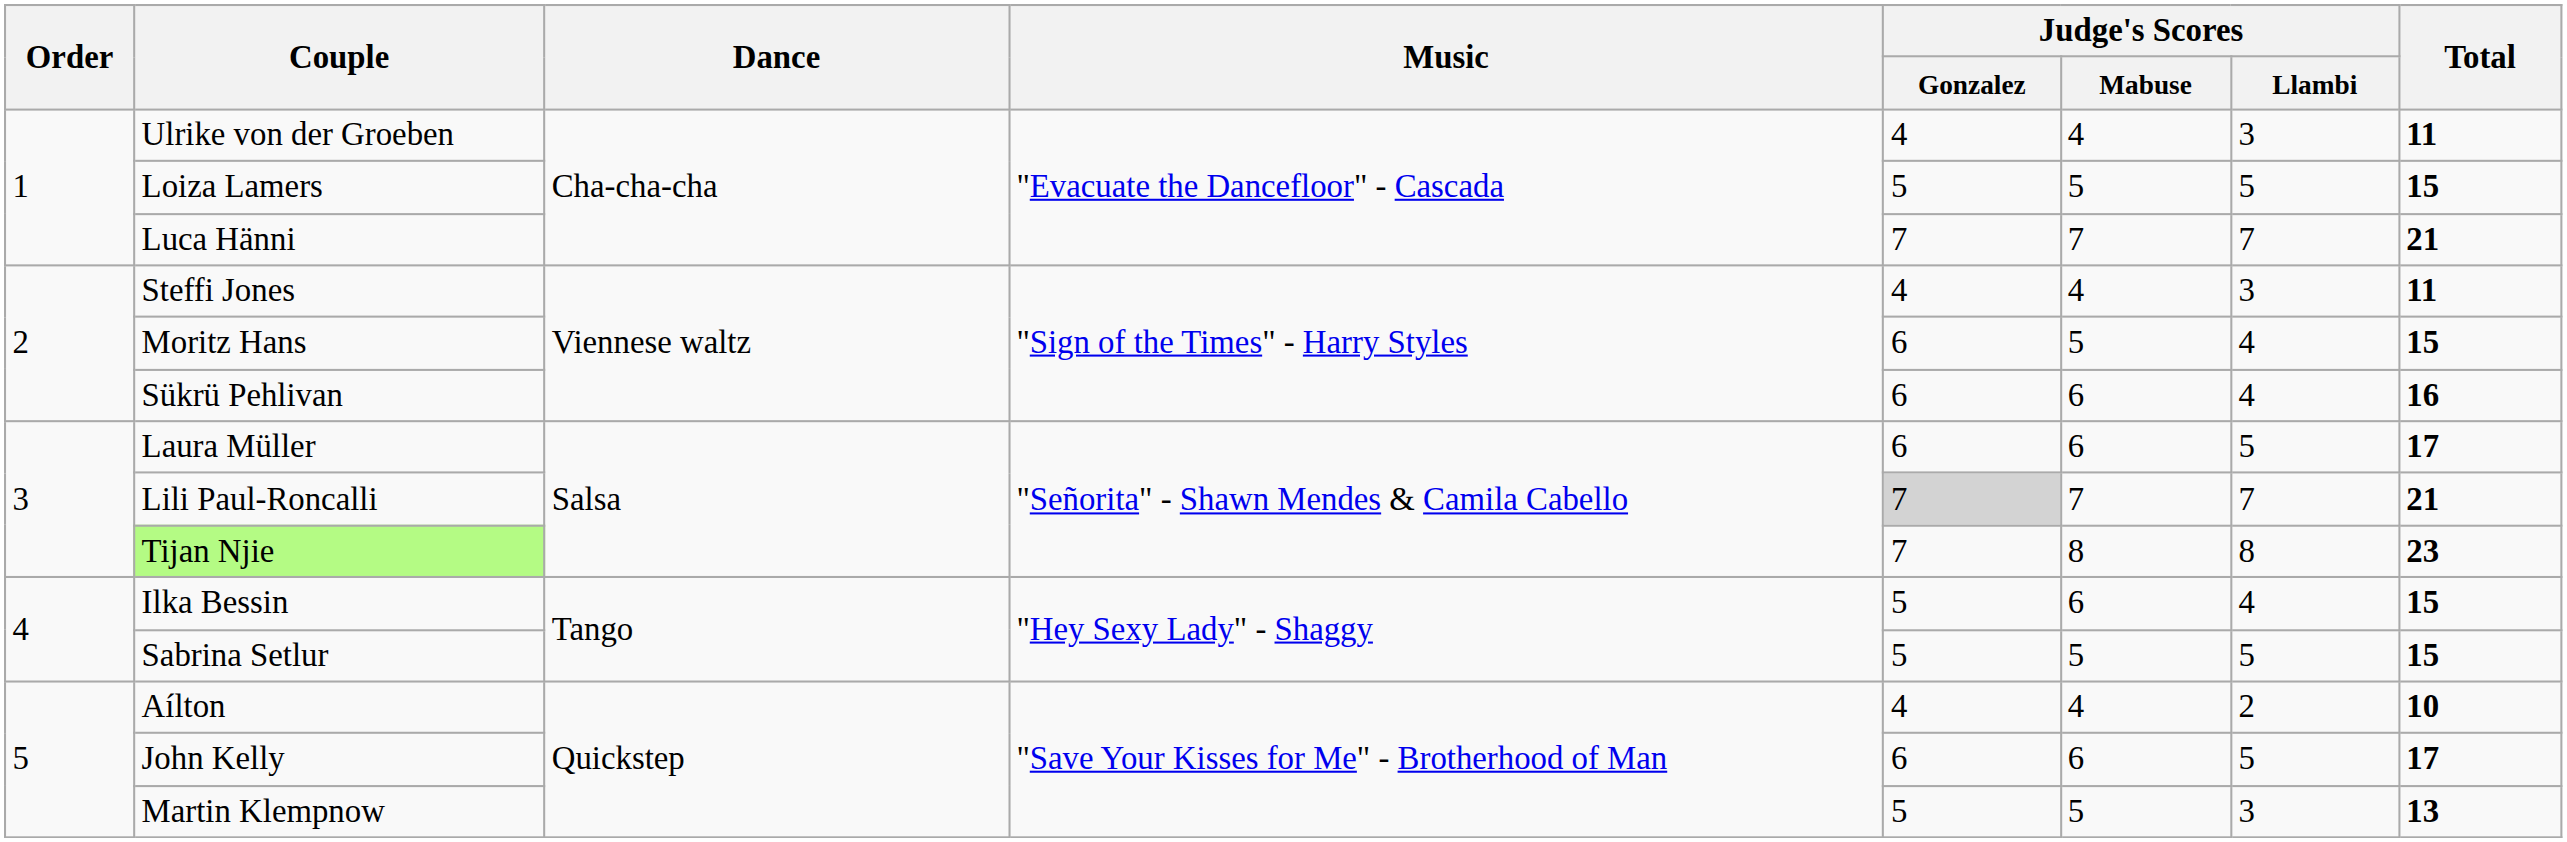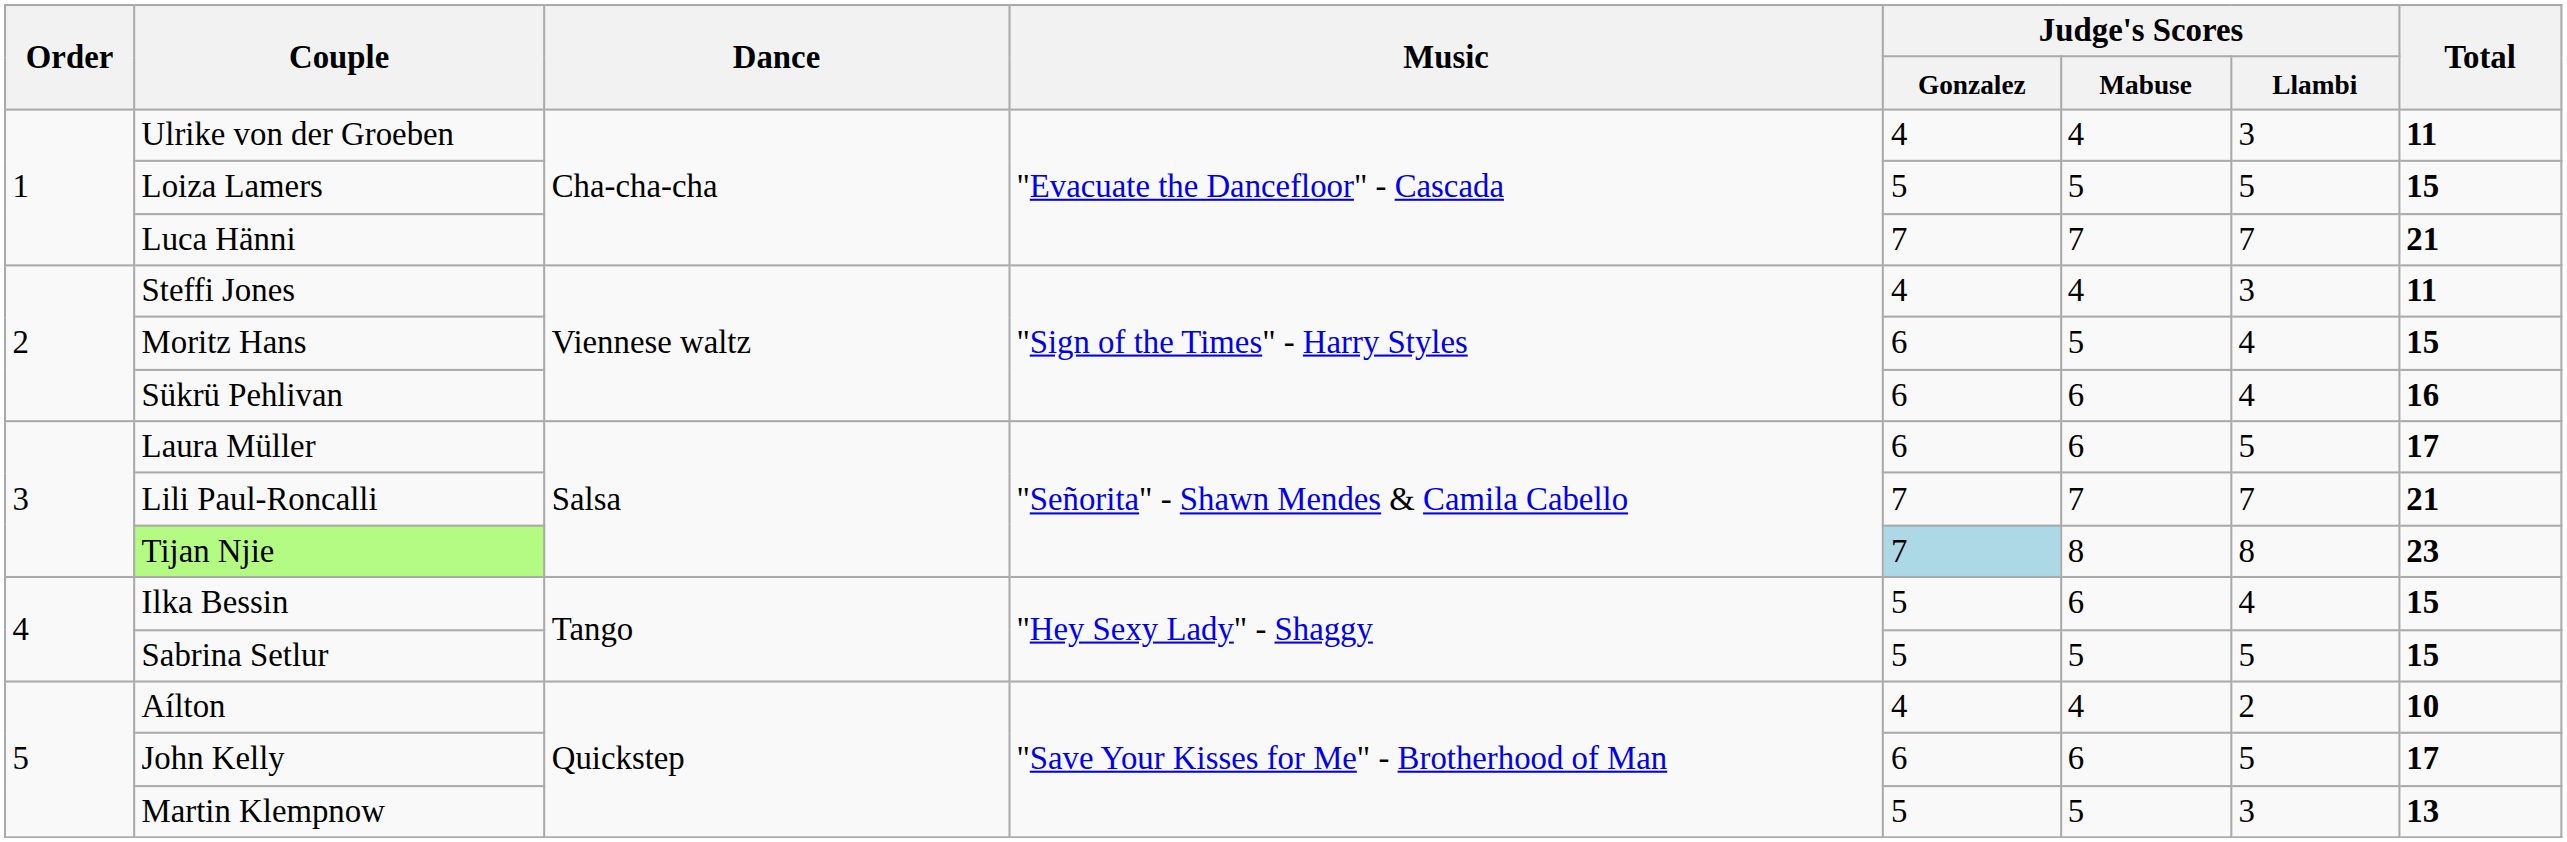(1899, 498) lightgrey background -> (1899, 498) no background
(1899, 550) no background -> (1899, 550) lightblue background
